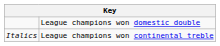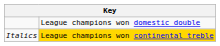(127, 35) no background -> (127, 35) gold background
